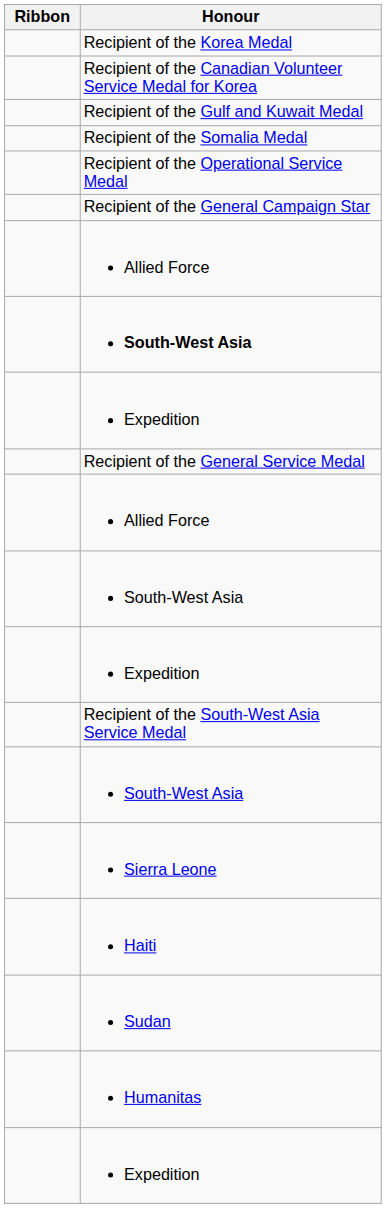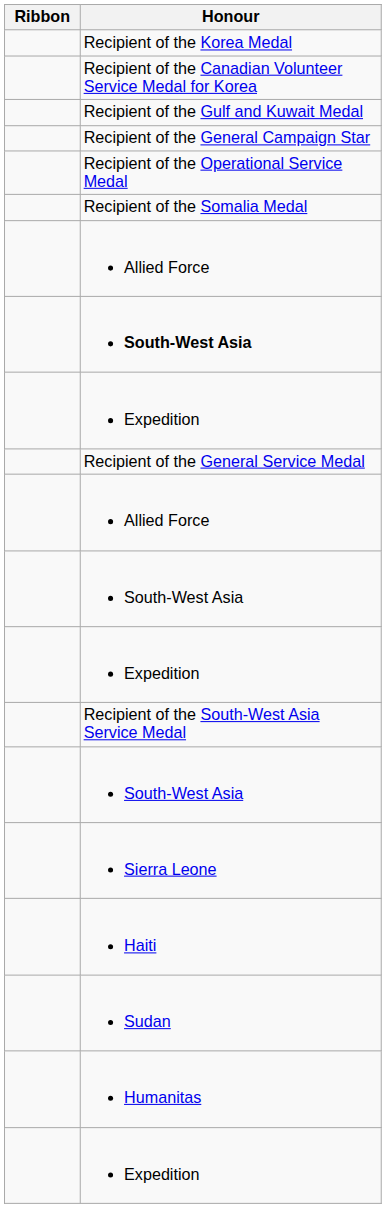(195, 138) Recipient of the Somalia Medal -> (227, 138) Recipient of the General Campaign Star
(227, 207) Recipient of the General Campaign Star -> (195, 207) Recipient of the Somalia Medal
